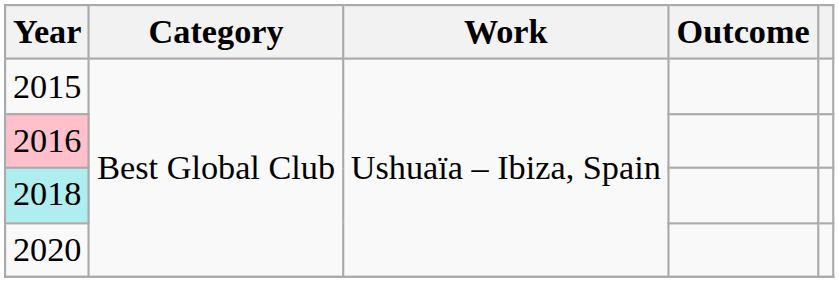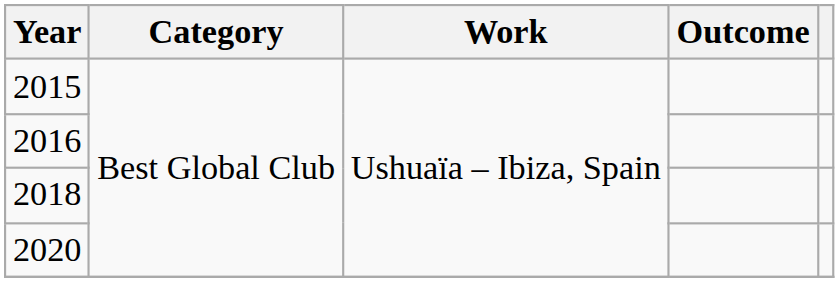(47, 140) pink background -> (47, 140) no background
(47, 194) paleturquoise background -> (47, 194) no background
